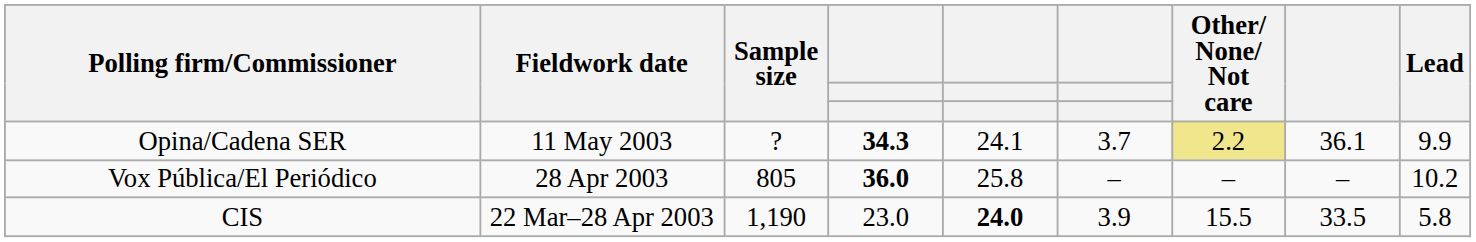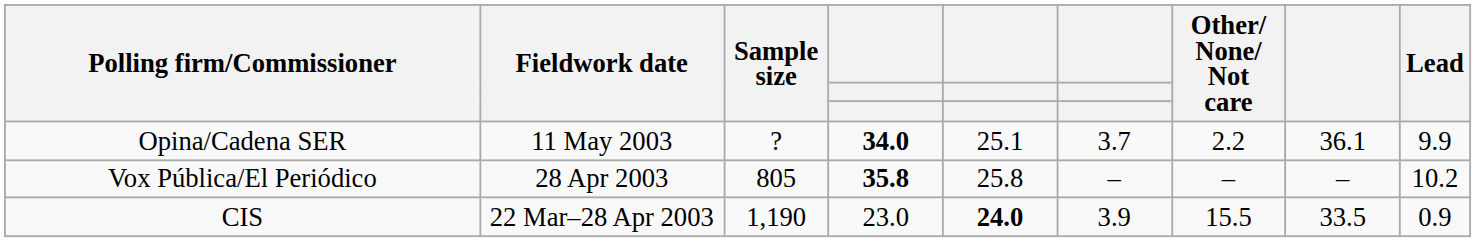(886, 141) 34.3 -> (886, 141) 34.0
(1000, 141) 24.1 -> (1000, 141) 25.1
(1228, 141) khaki background -> (1228, 141) no background
(886, 179) 36.0 -> (886, 179) 35.8
(1435, 217) 5.8 -> (1435, 217) 0.9
